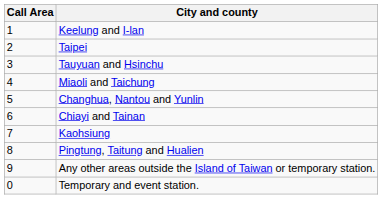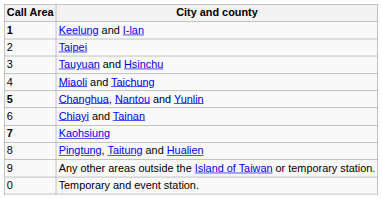(10, 30) normal -> (10, 30) bold
(10, 99) normal -> (10, 99) bold
(10, 133) normal -> (10, 133) bold
